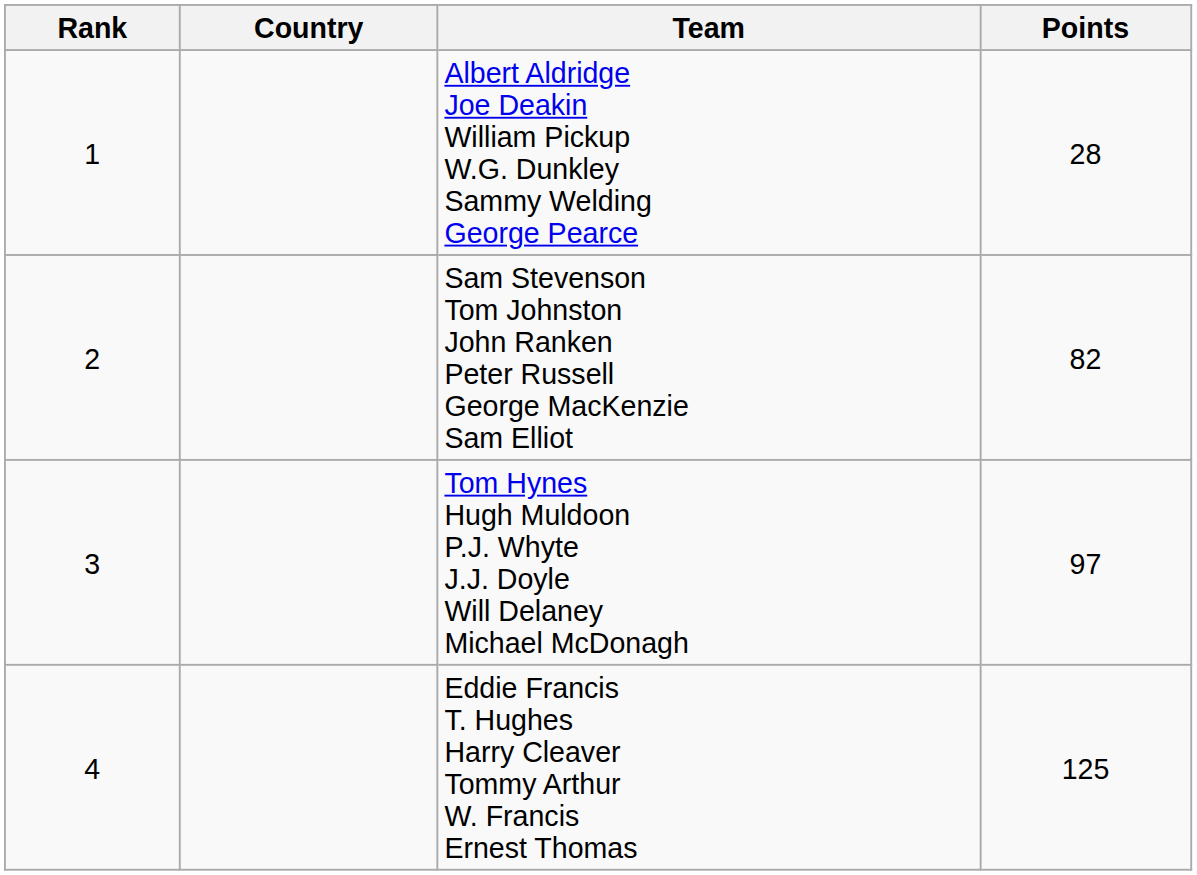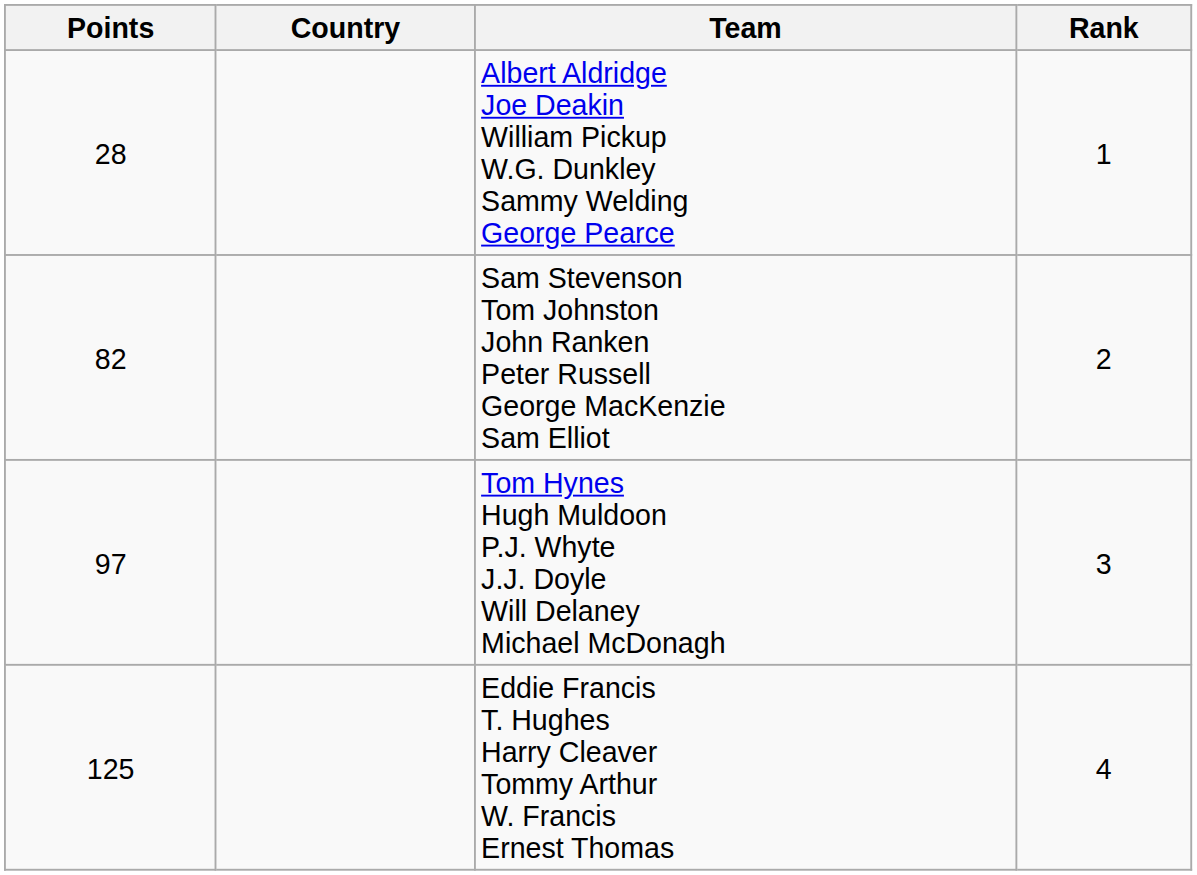columns swapped: (92, 28) <-> (1085, 28)
